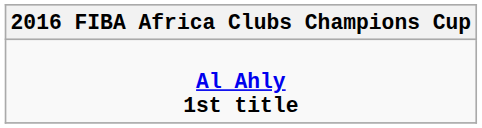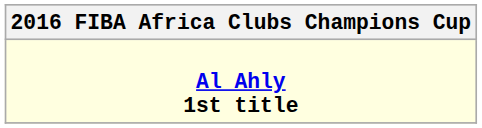(241, 94) no background -> (241, 94) lightyellow background
